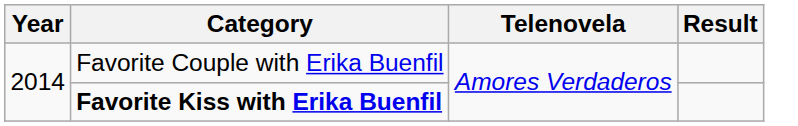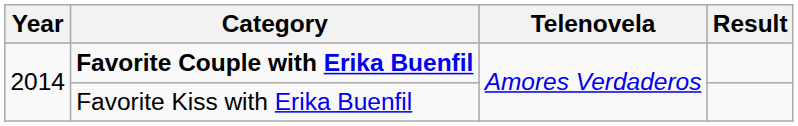(260, 62) normal -> (275, 62) bold
(259, 101) bold -> (244, 101) normal
